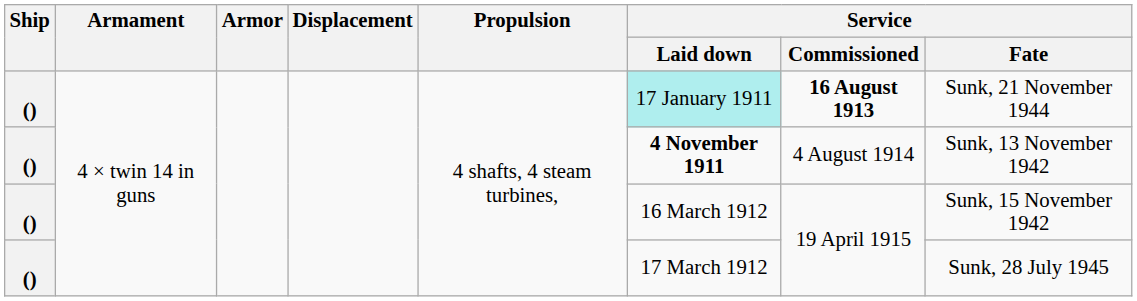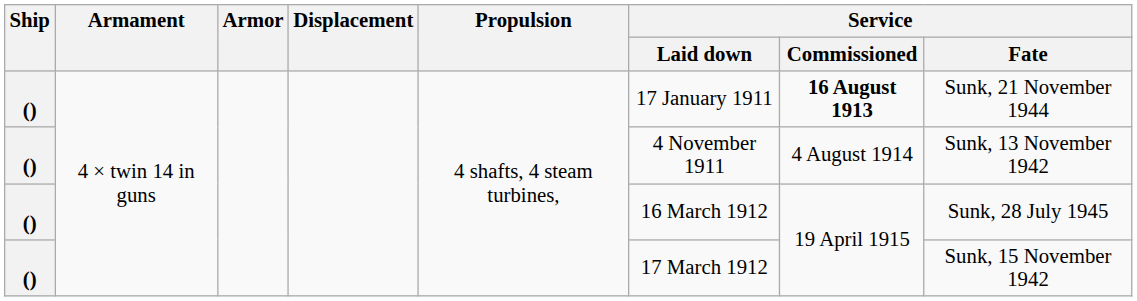(704, 98) paleturquoise background -> (704, 98) no background
(704, 155) bold -> (704, 155) normal
(1029, 211) Sunk, 15 November 1942 -> (1028, 211) Sunk, 28 July 1945
(1029, 267) Sunk, 28 July 1945 -> (1028, 267) Sunk, 15 November 1942
